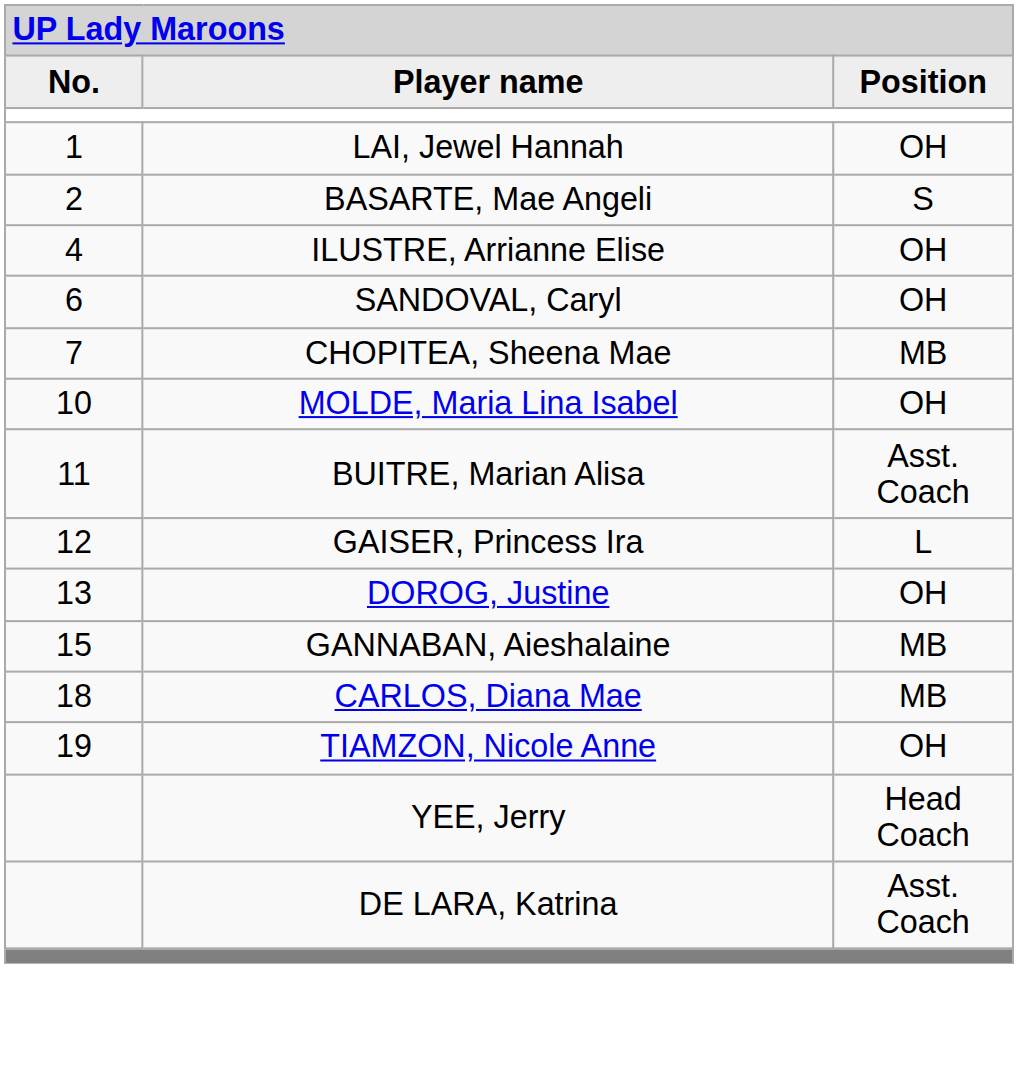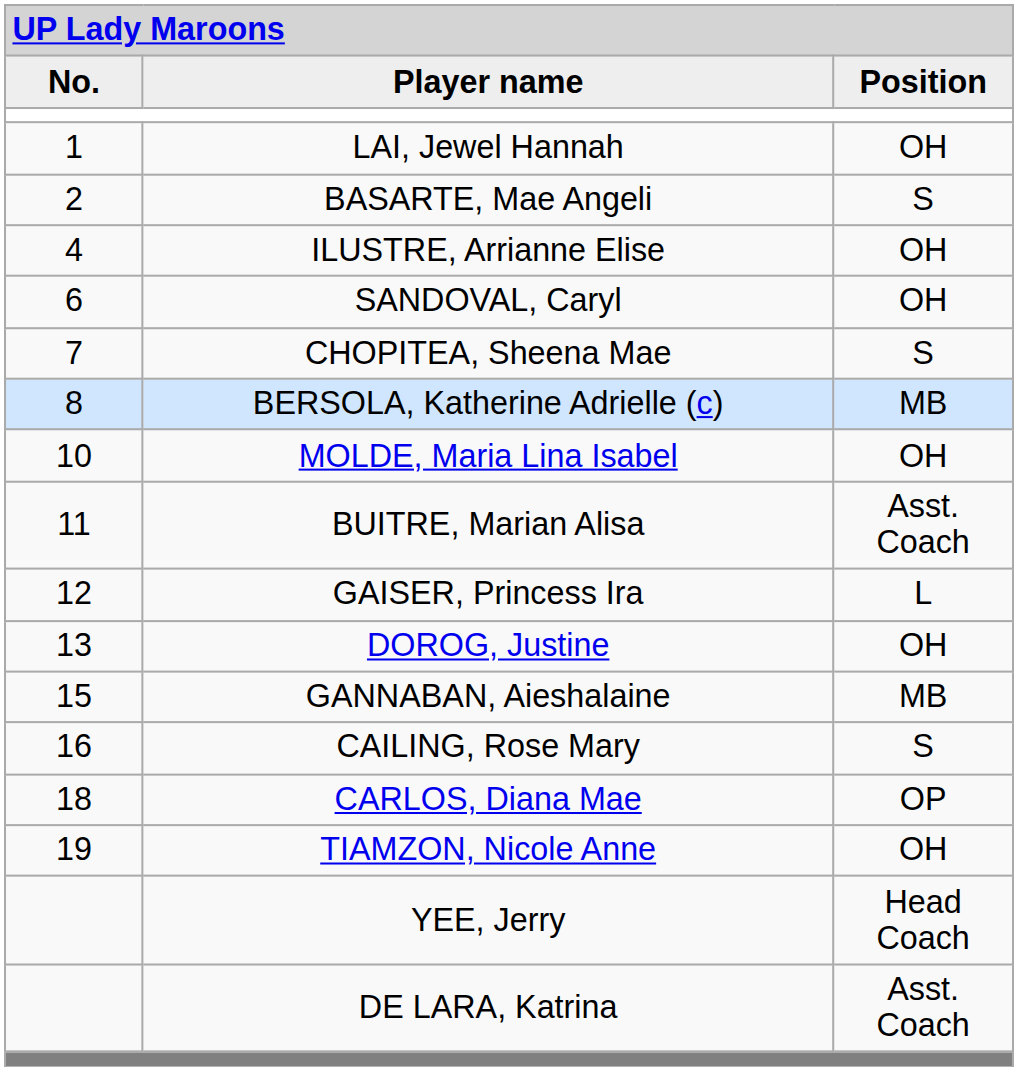(923, 352) MB -> (923, 352) S
+ row: (74, 403)
+ row: (74, 747)
(923, 696) MB -> (923, 798) OP
